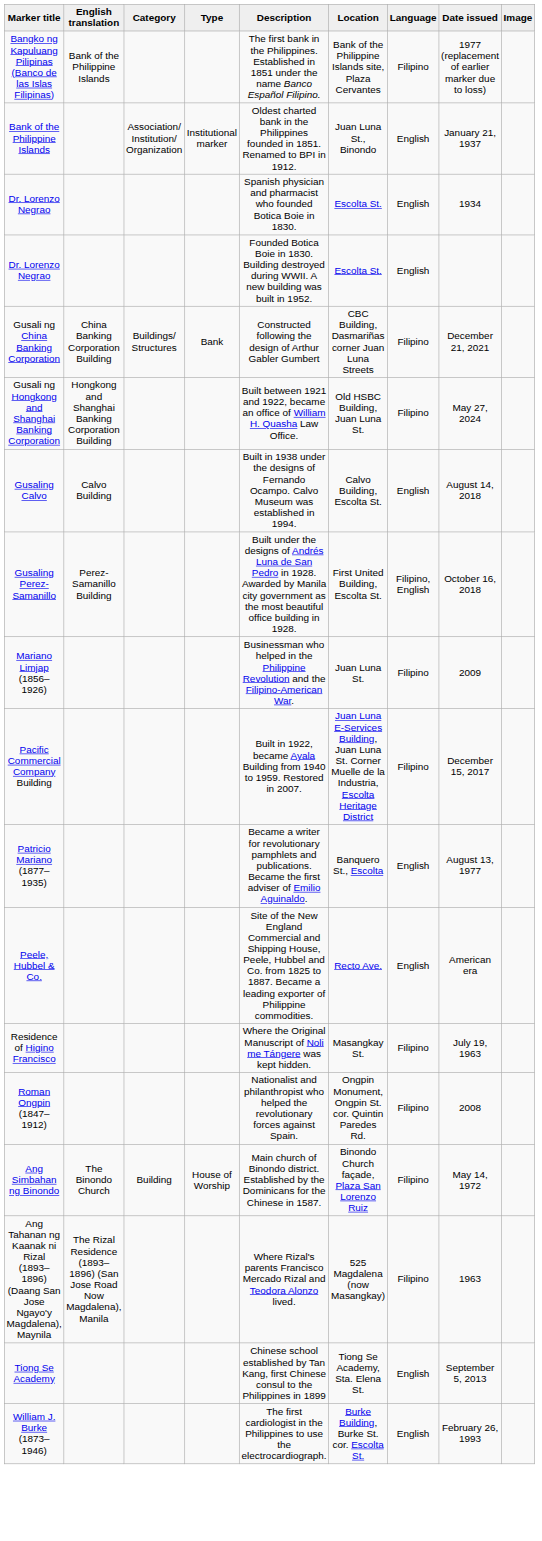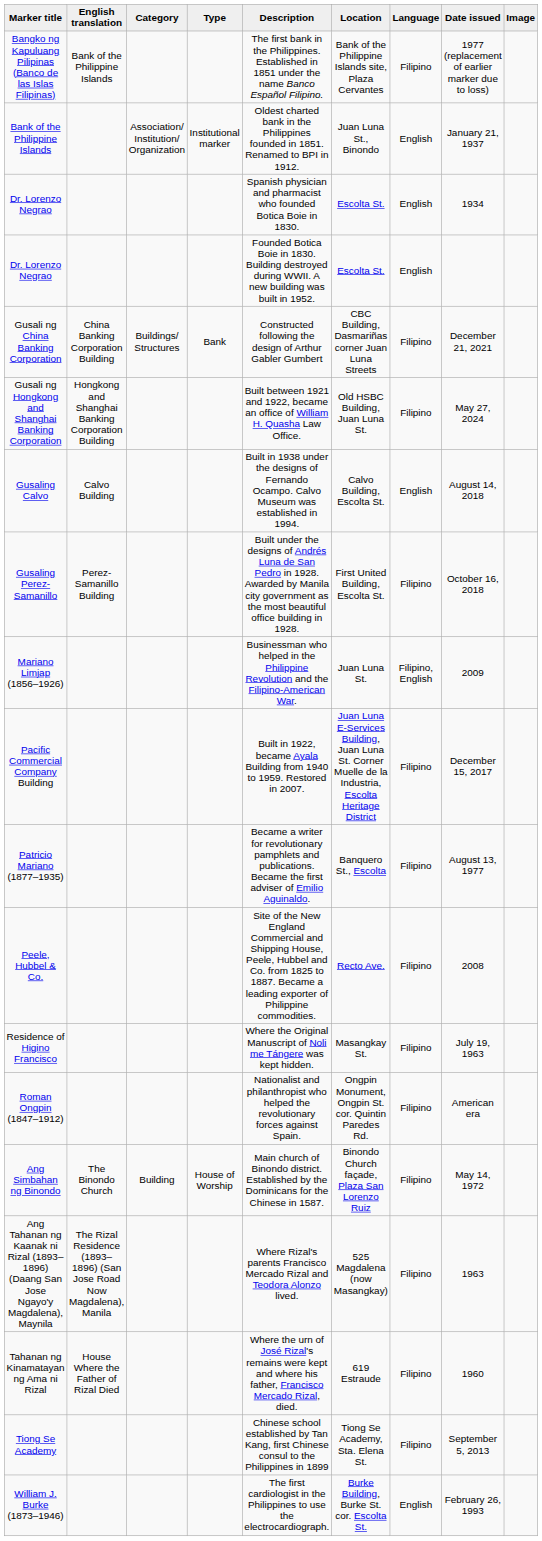(413, 584) Filipino, English -> (416, 584) Filipino
(413, 672) Filipino -> (416, 672) Filipino, English
(413, 866) English -> (416, 866) Filipino
(413, 965) English -> (416, 965) Filipino
(470, 965) American era -> (473, 965) 2008
(470, 1108) 2008 -> (473, 1108) American era
+ row: (36, 1373)
(413, 1373) English -> (416, 1445) Filipino
